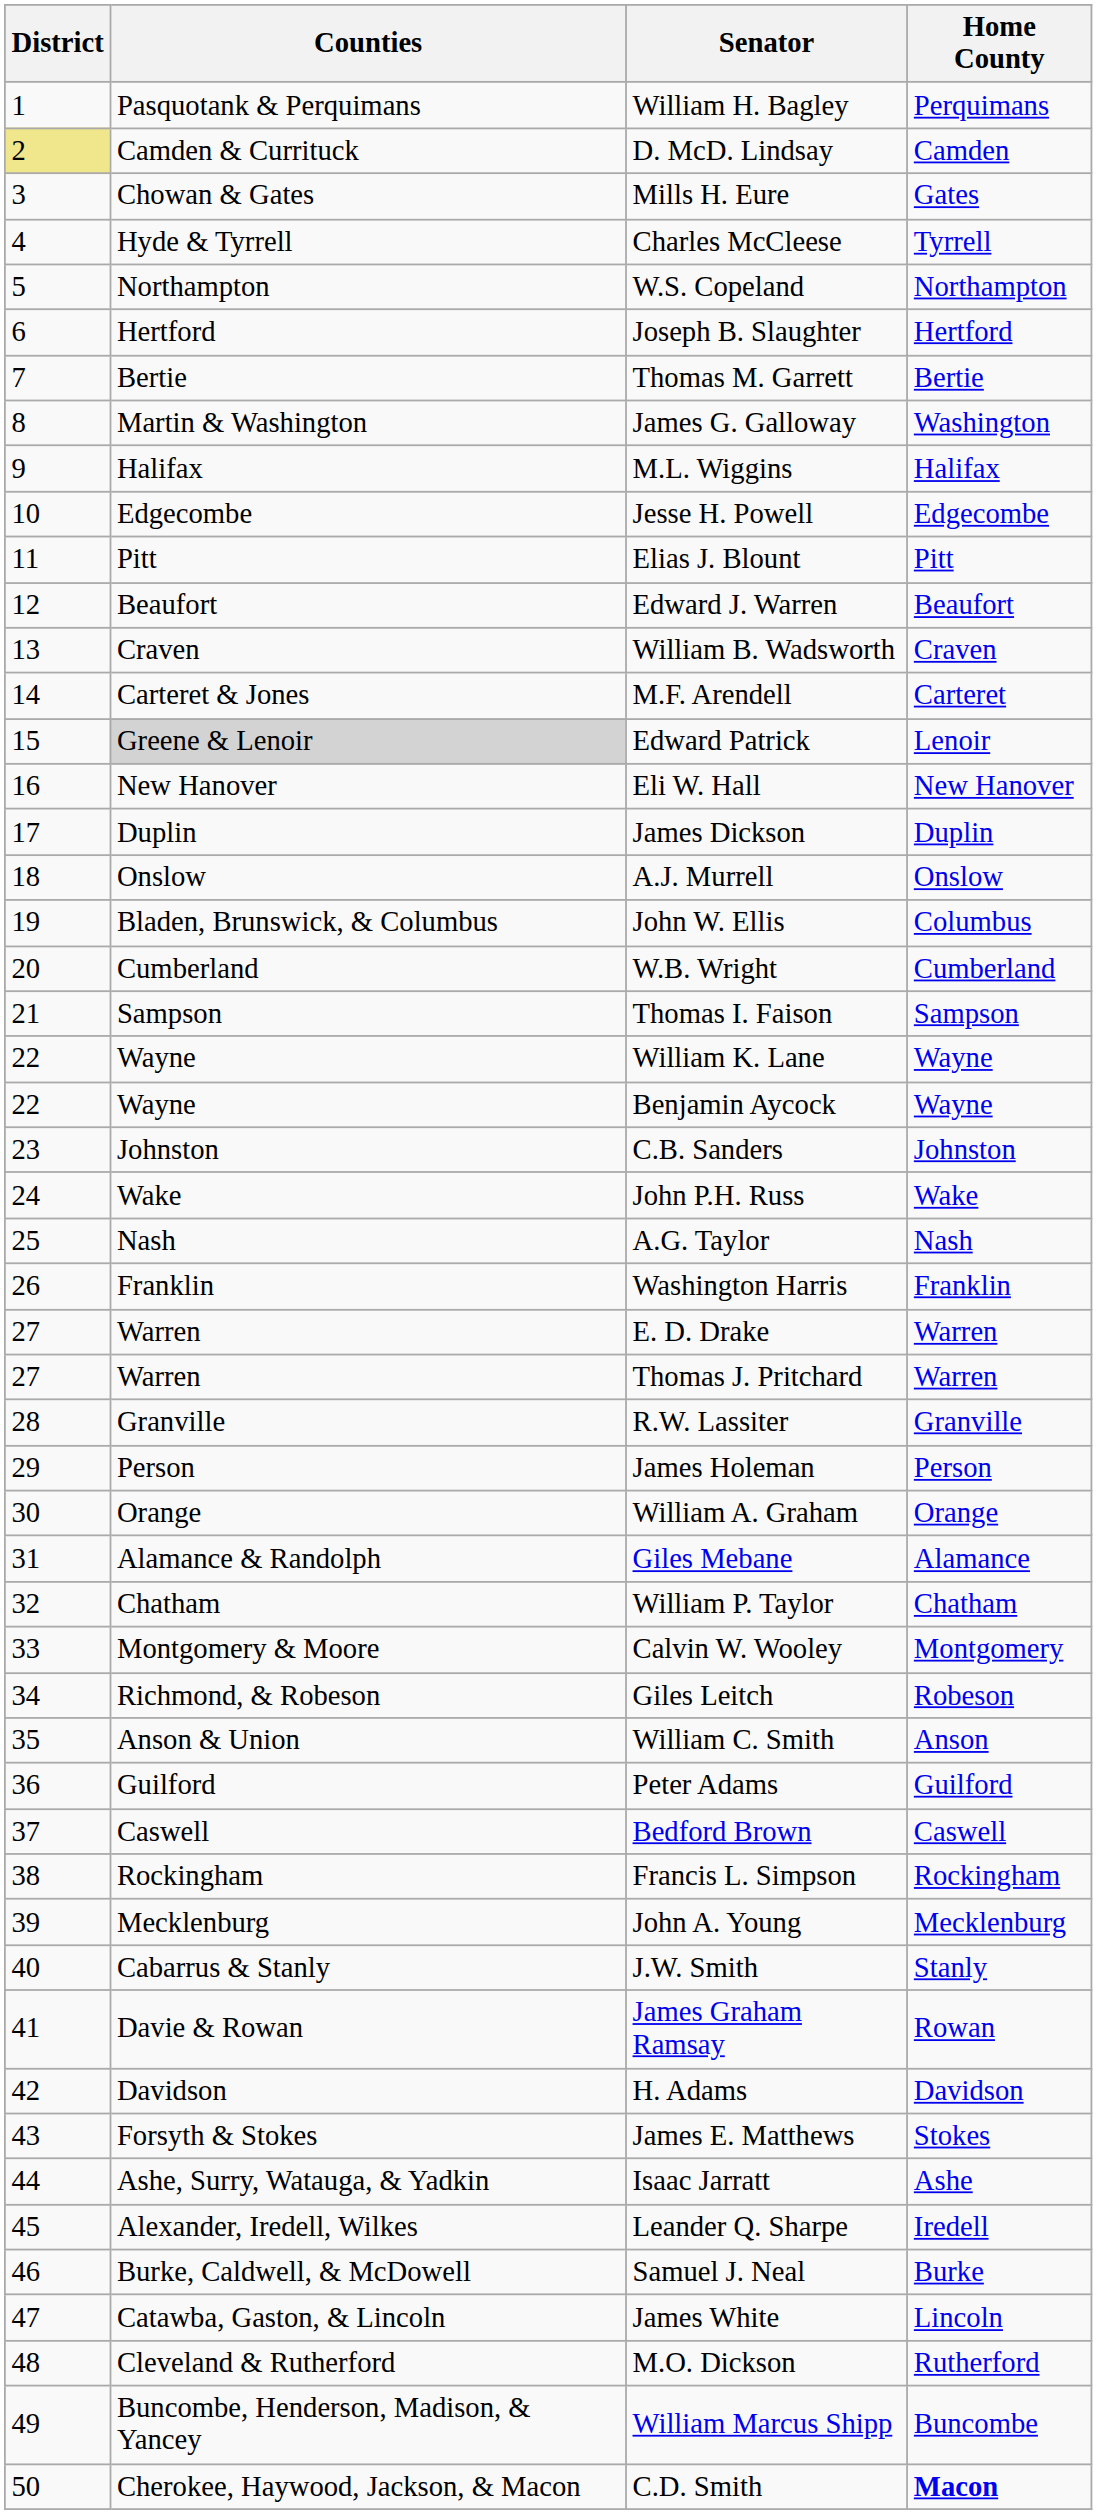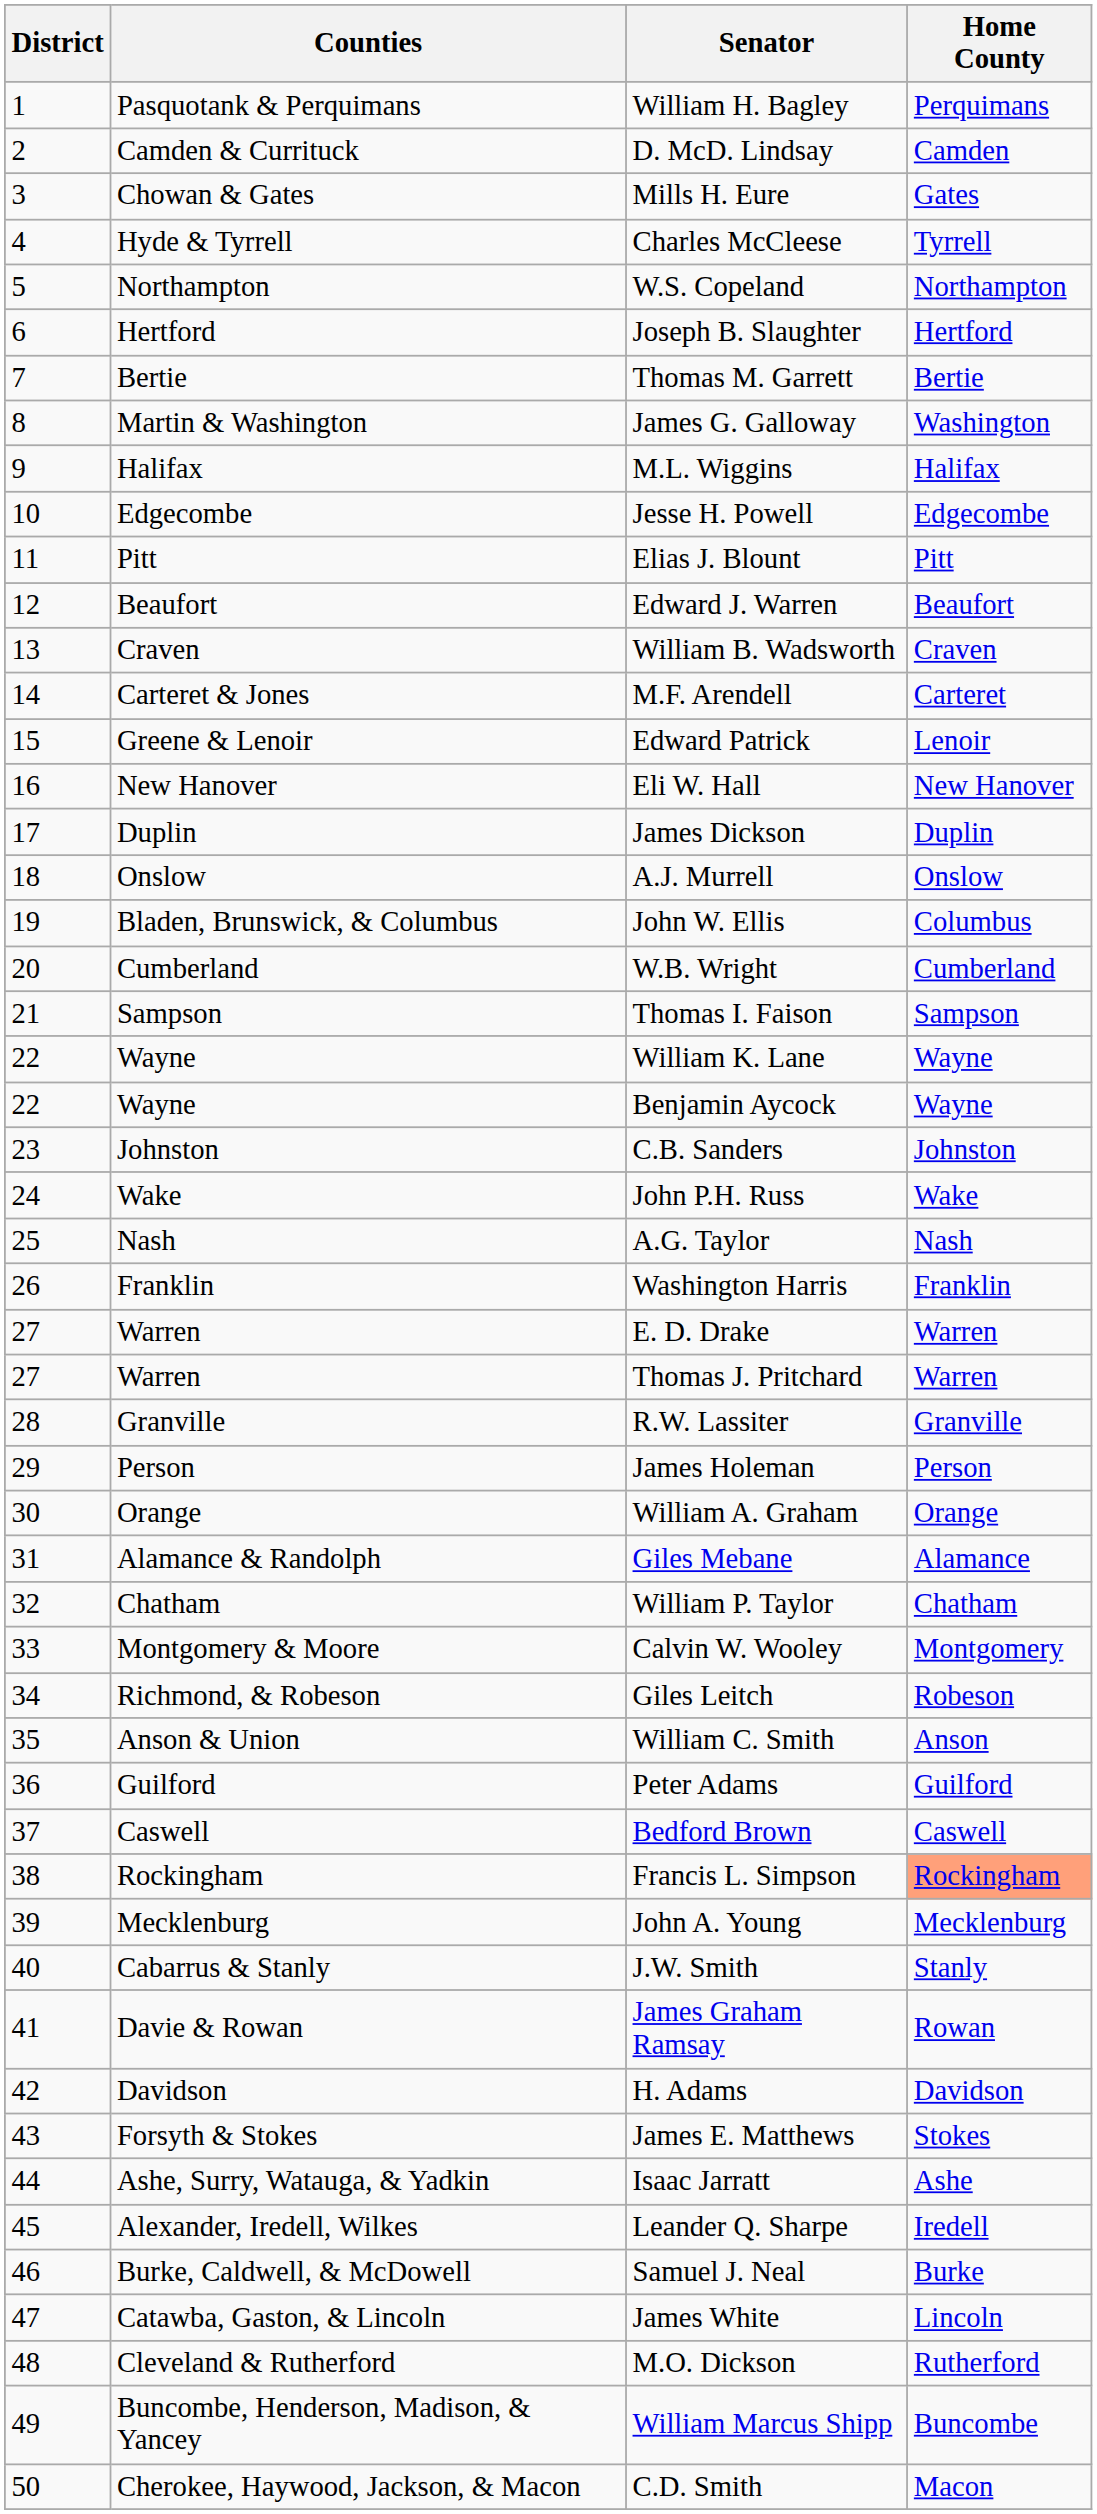(19, 150) khaki background -> (19, 150) no background
(215, 740) lightgrey background -> (215, 740) no background
(987, 1876) no background -> (987, 1876) lightsalmon background
(956, 2485) bold -> (954, 2485) normal
